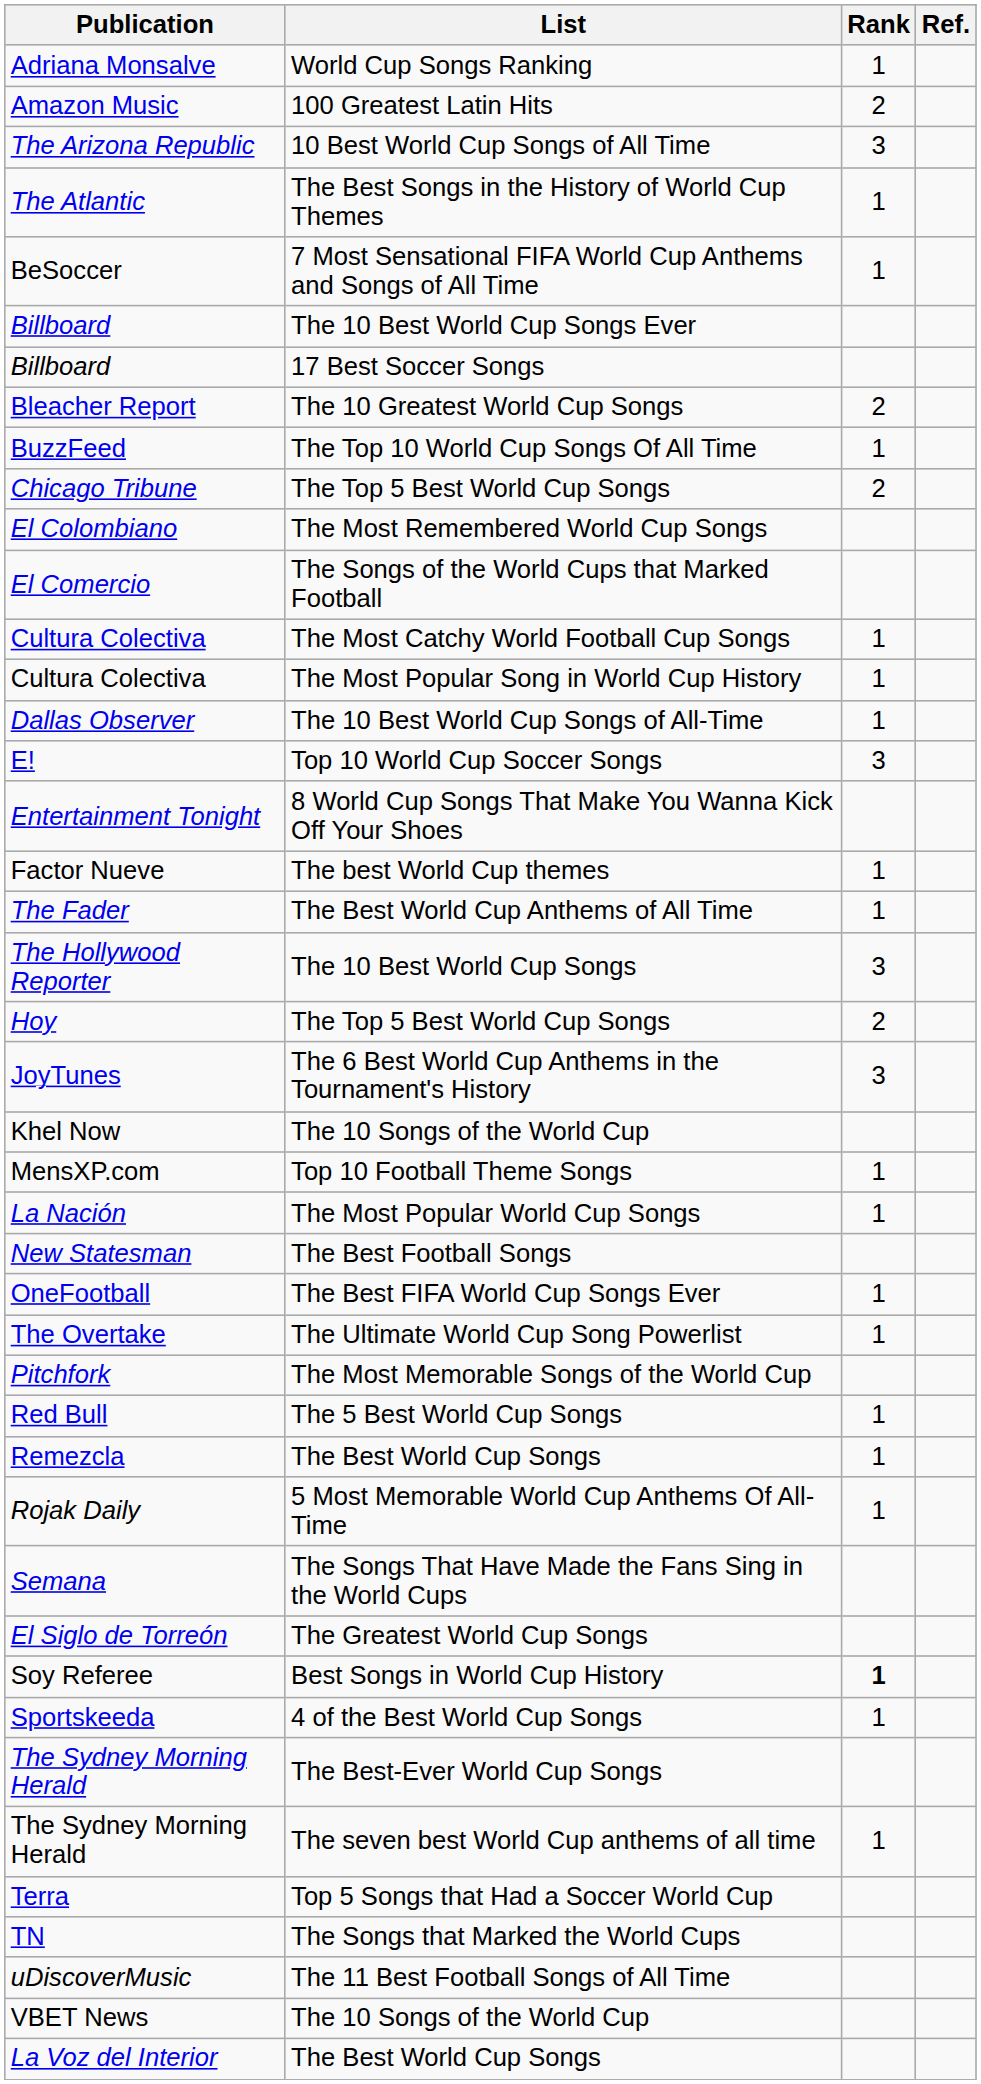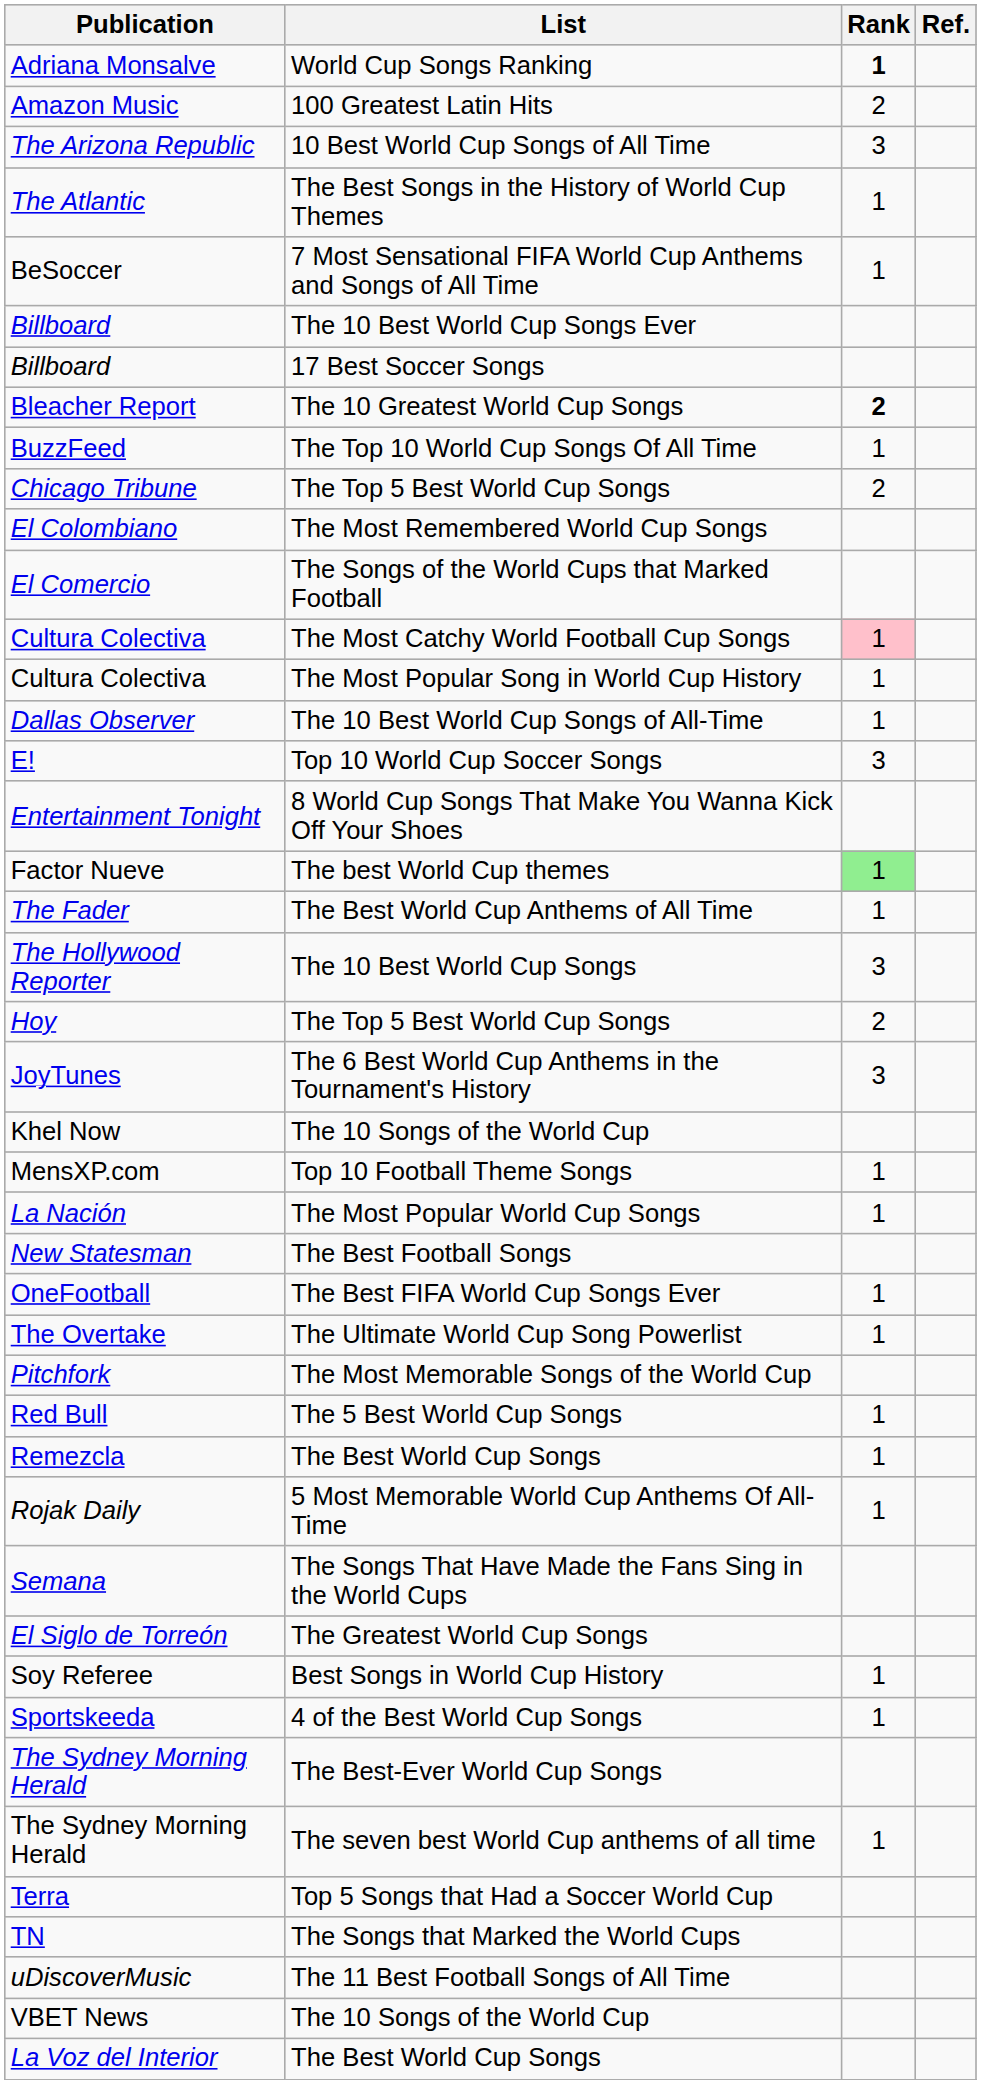(879, 65) normal -> (879, 65) bold
(879, 407) normal -> (879, 407) bold
(879, 639) no background -> (879, 639) pink background
(879, 870) no background -> (879, 870) lightgreen background
(879, 1676) bold -> (879, 1676) normal
